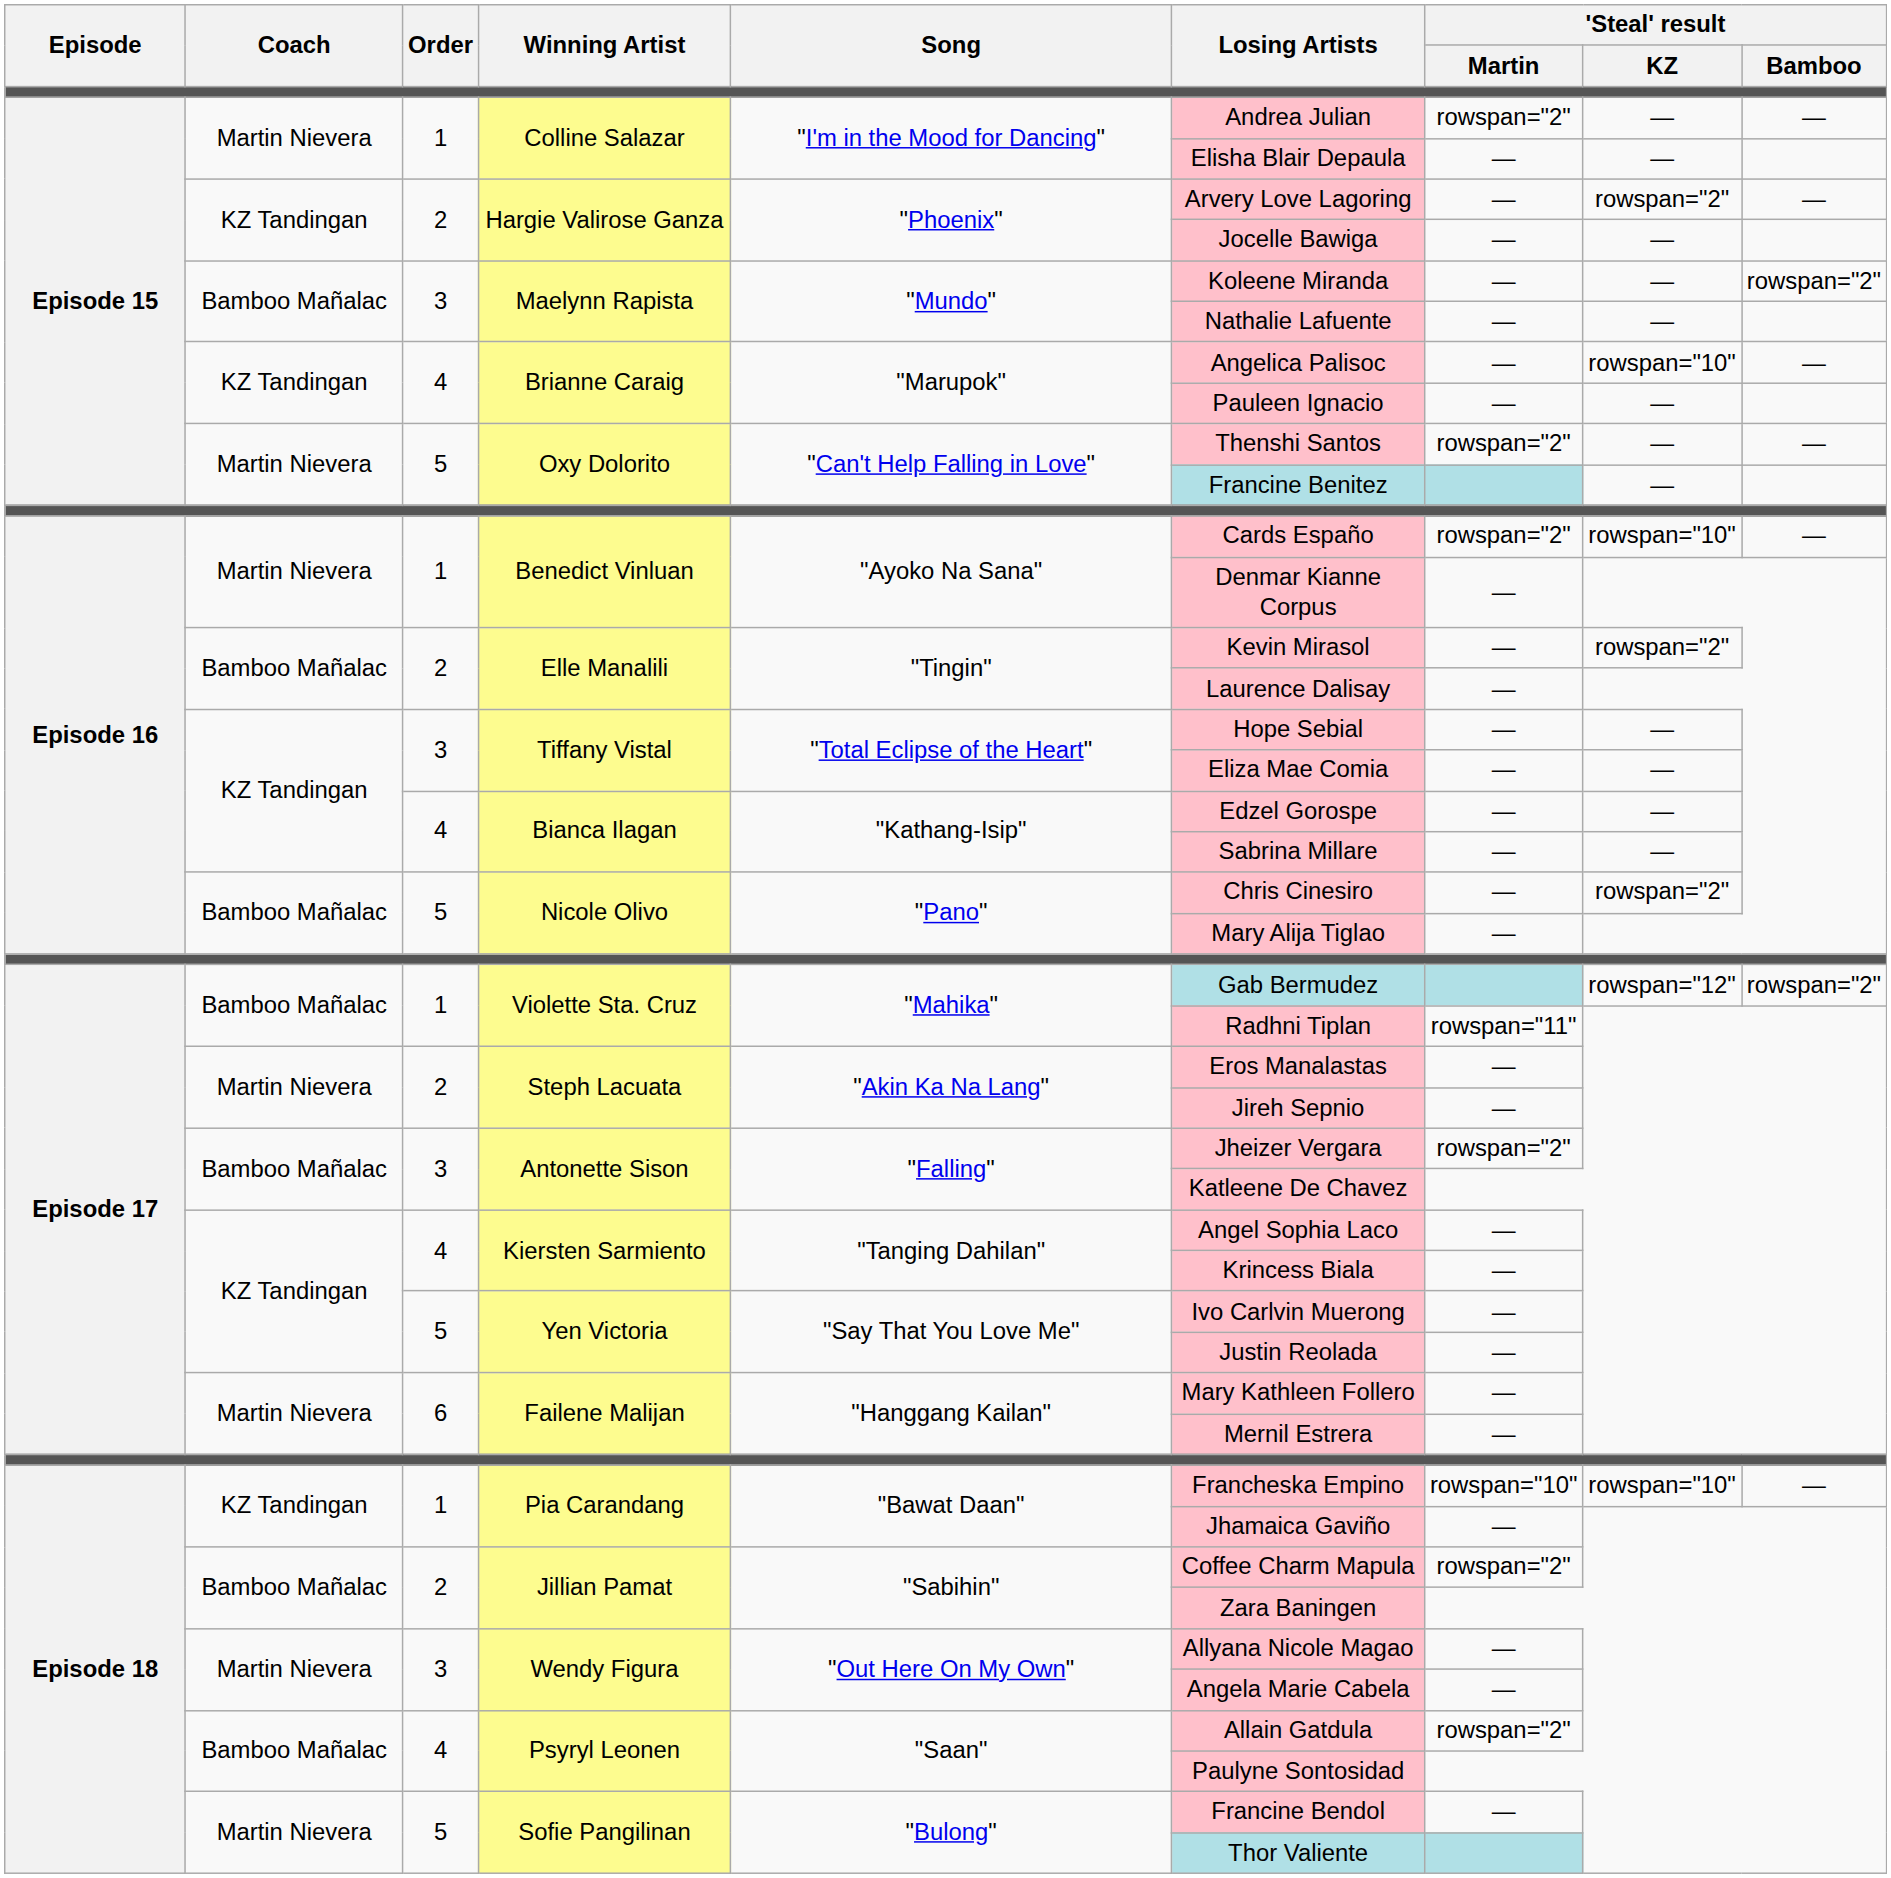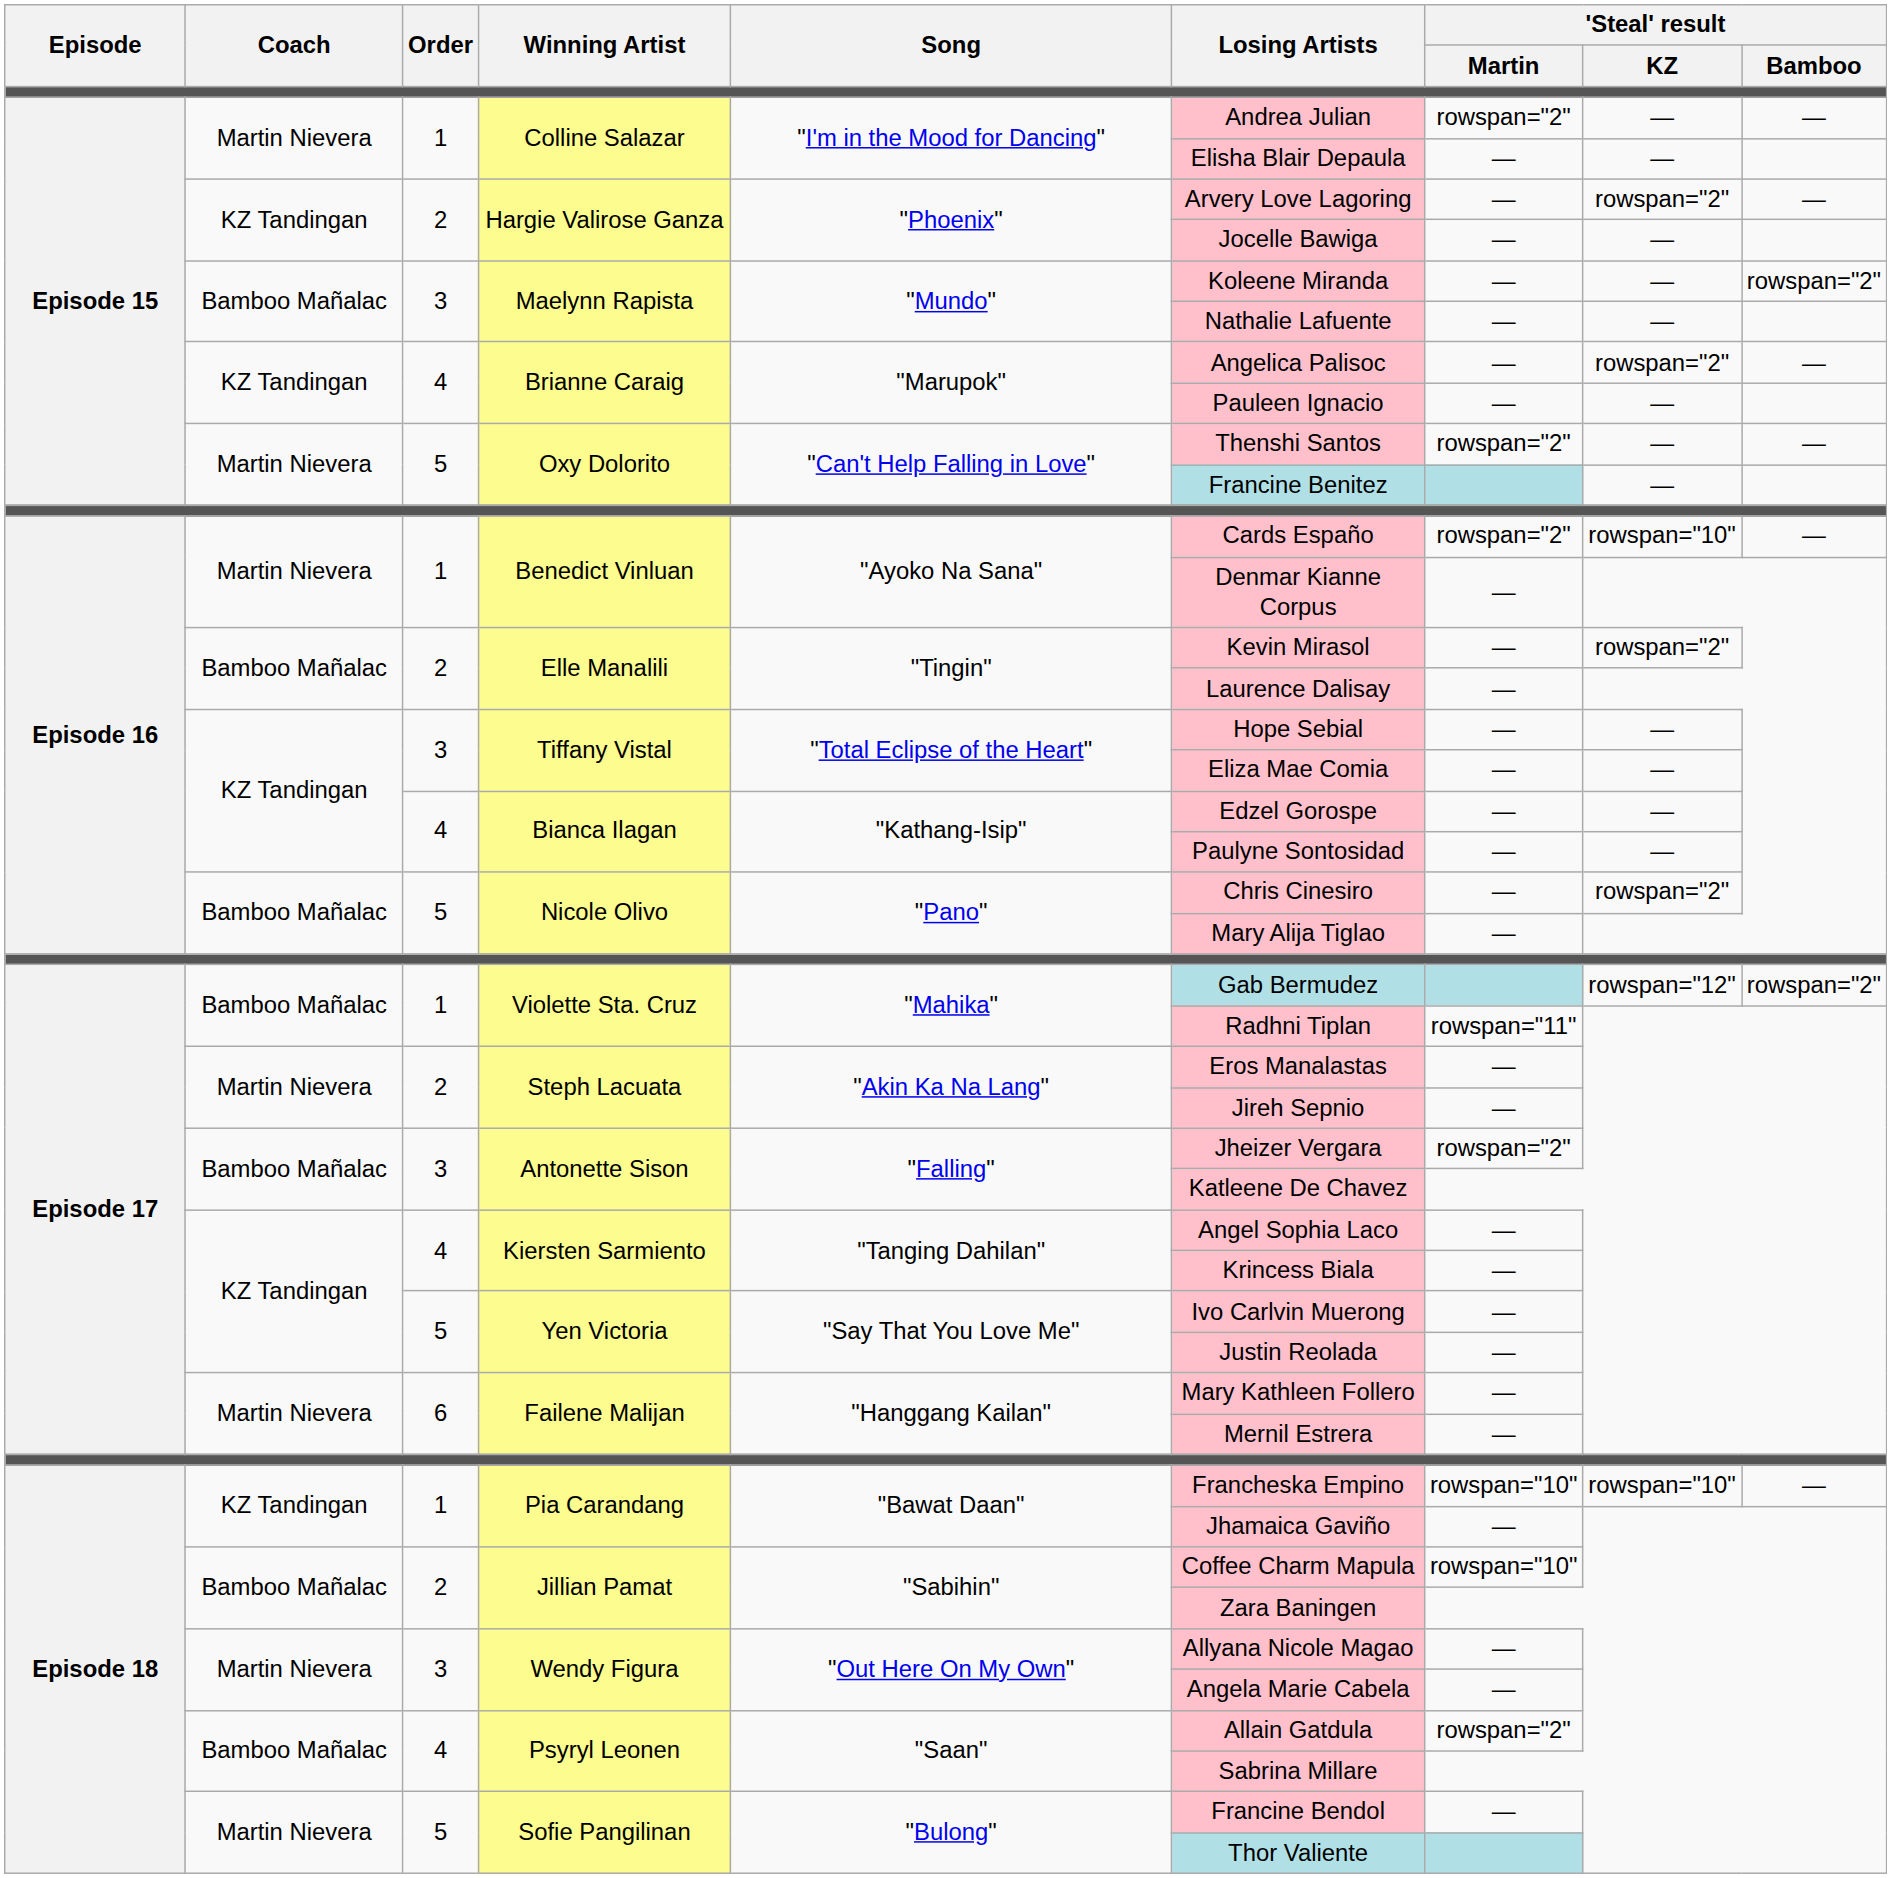(1662, 362) rowspan="10" -> (1662, 362) rowspan="2"
(1298, 851) Sabrina Millare -> (1298, 851) Paulyne Sontosidad
(1504, 1567) rowspan="2" -> (1504, 1567) rowspan="10"
(1298, 1770) Paulyne Sontosidad -> (1298, 1770) Sabrina Millare
